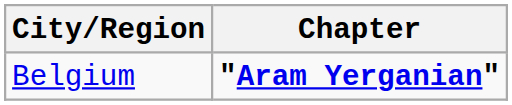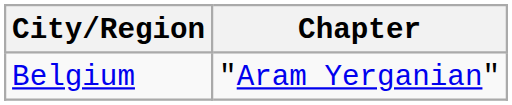(360, 77) bold -> (360, 77) normal
